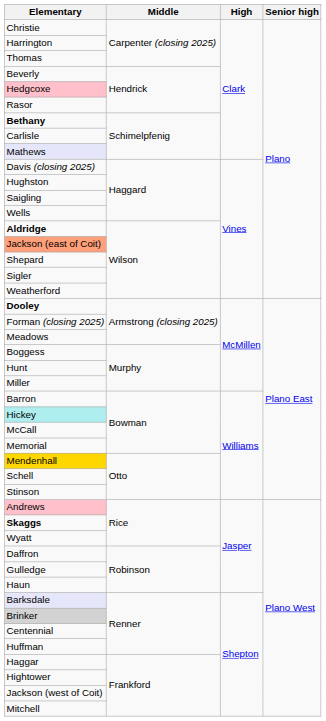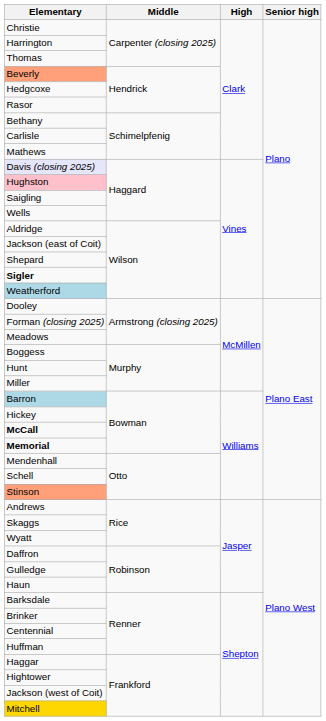(23, 74) no background -> (23, 74) lightsalmon background
(29, 89) pink background -> (29, 89) no background
(26, 120) bold -> (24, 120) normal
(26, 151) lavender background -> (26, 151) no background
(51, 167) no background -> (51, 167) lavender background
(27, 182) no background -> (27, 182) pink background
(26, 228) bold -> (24, 228) normal
(54, 244) lightsalmon background -> (54, 244) no background
(19, 275) normal -> (20, 275) bold
(33, 290) no background -> (33, 290) lightblue background
(23, 306) bold -> (22, 306) normal
(21, 399) no background -> (21, 399) lightblue background
(21, 414) paleturquoise background -> (21, 414) no background
(21, 430) normal -> (22, 430) bold
(27, 445) normal -> (28, 445) bold
(32, 461) gold background -> (32, 461) no background
(23, 492) no background -> (23, 492) lightsalmon background
(26, 507) pink background -> (26, 507) no background
(24, 523) bold -> (23, 523) normal
(28, 600) lavender background -> (28, 600) no background
(22, 615) lightgrey background -> (22, 615) no background
(23, 708) no background -> (23, 708) gold background
